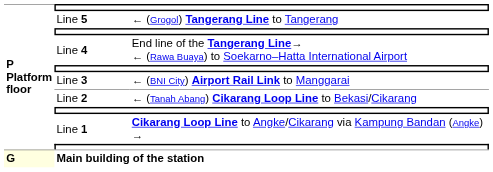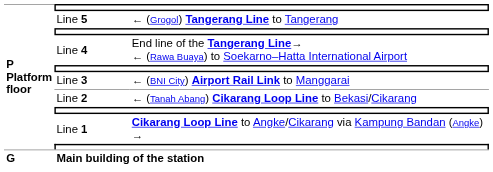(11, 158) lightyellow background -> (11, 158) no background
